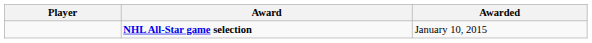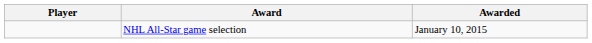(188, 29) bold -> (185, 29) normal
